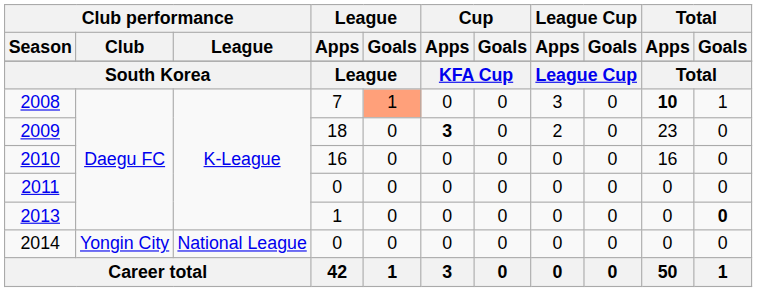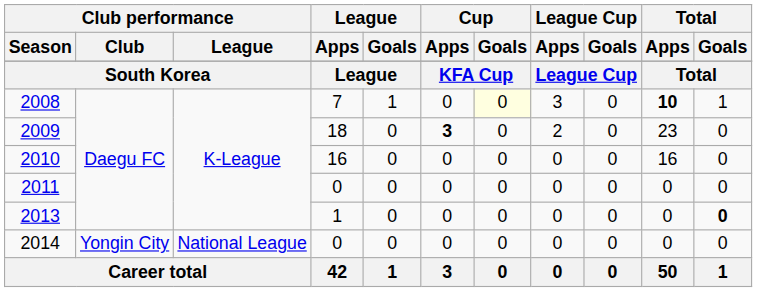(392, 103) lightsalmon background -> (392, 103) no background
(502, 103) no background -> (502, 103) lightyellow background
